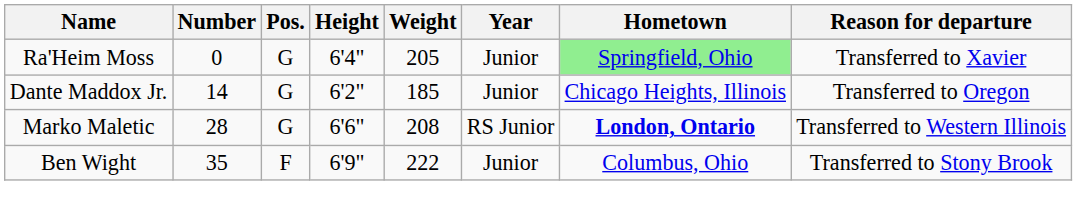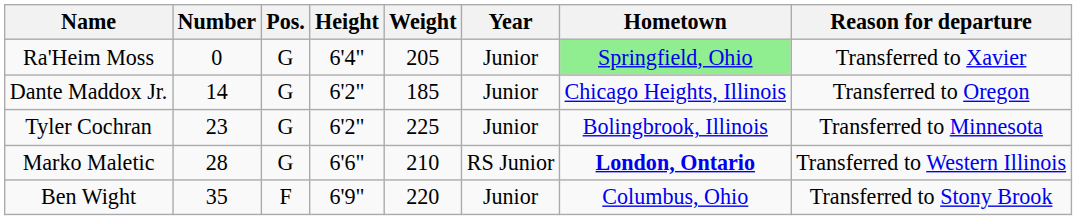+ row: (89, 127)
(423, 127) 208 -> (423, 162) 210
(423, 162) 222 -> (423, 197) 220
